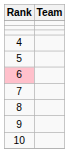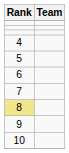(19, 75) pink background -> (19, 75) no background
(19, 107) no background -> (19, 107) khaki background
